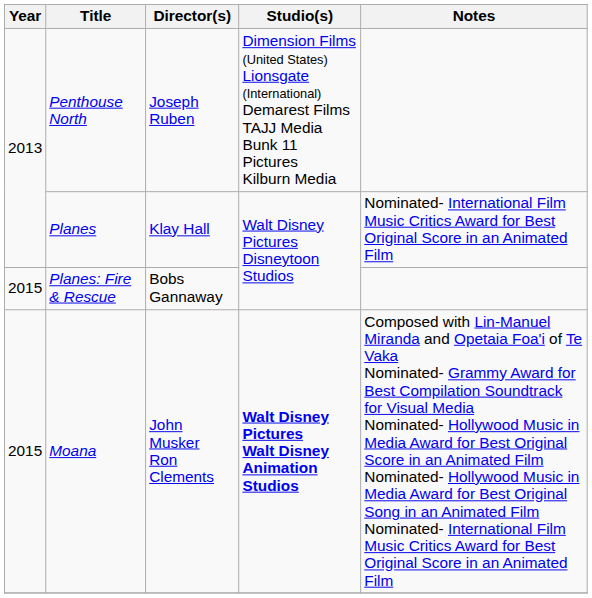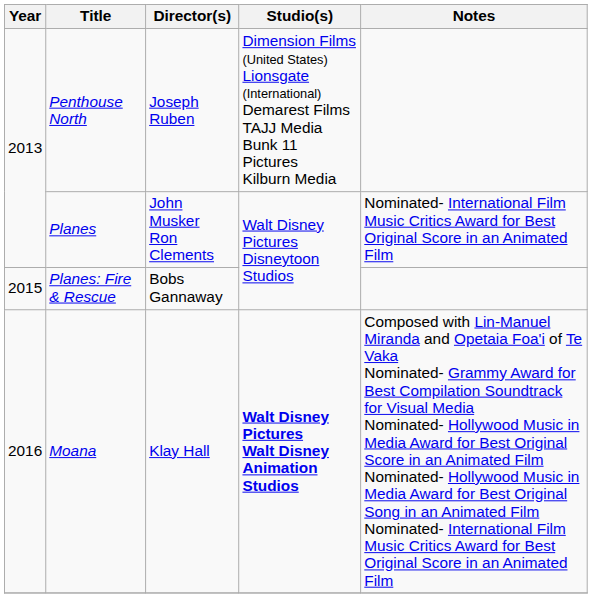(179, 229) Klay Hall -> (182, 229) John Musker Ron Clements
(25, 451) 2015 -> (25, 451) 2016
(182, 451) John Musker Ron Clements -> (179, 451) Klay Hall
